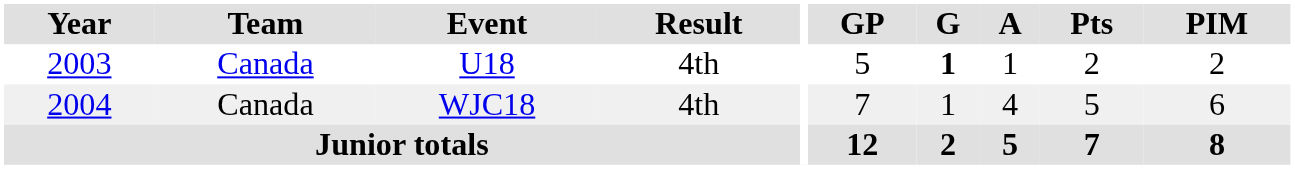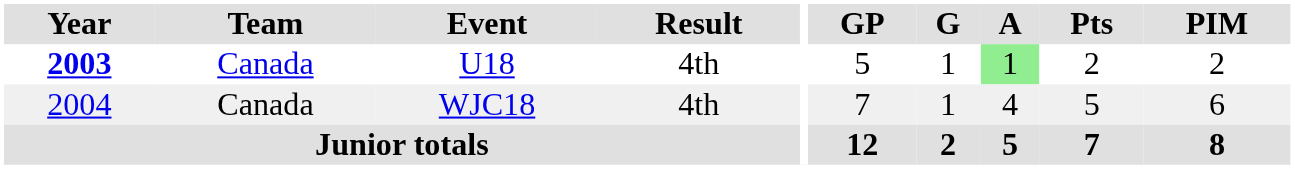(79, 63) normal -> (79, 63) bold
(948, 63) bold -> (948, 63) normal
(1010, 63) no background -> (1010, 63) lightgreen background
